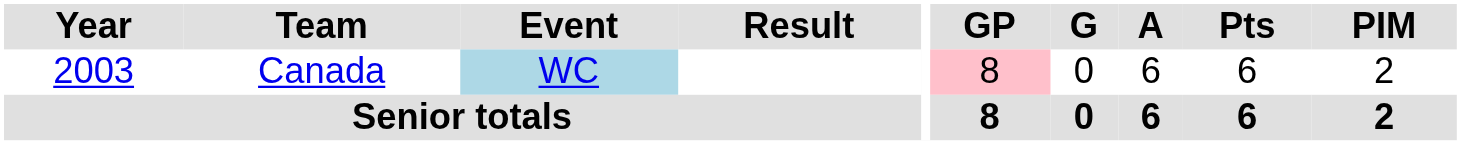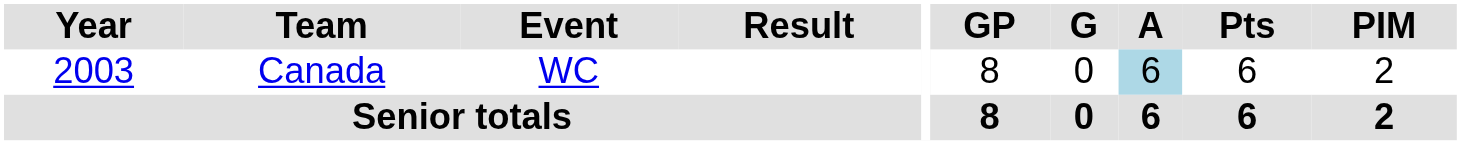(569, 71) lightblue background -> (569, 71) no background
(990, 71) pink background -> (990, 71) no background
(1151, 71) no background -> (1151, 71) lightblue background
